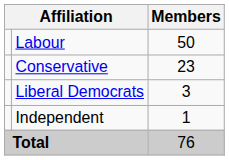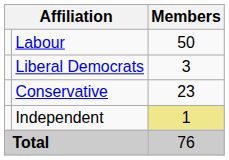rows swapped: (62, 67) <-> (80, 92)
(186, 117) no background -> (186, 117) khaki background
